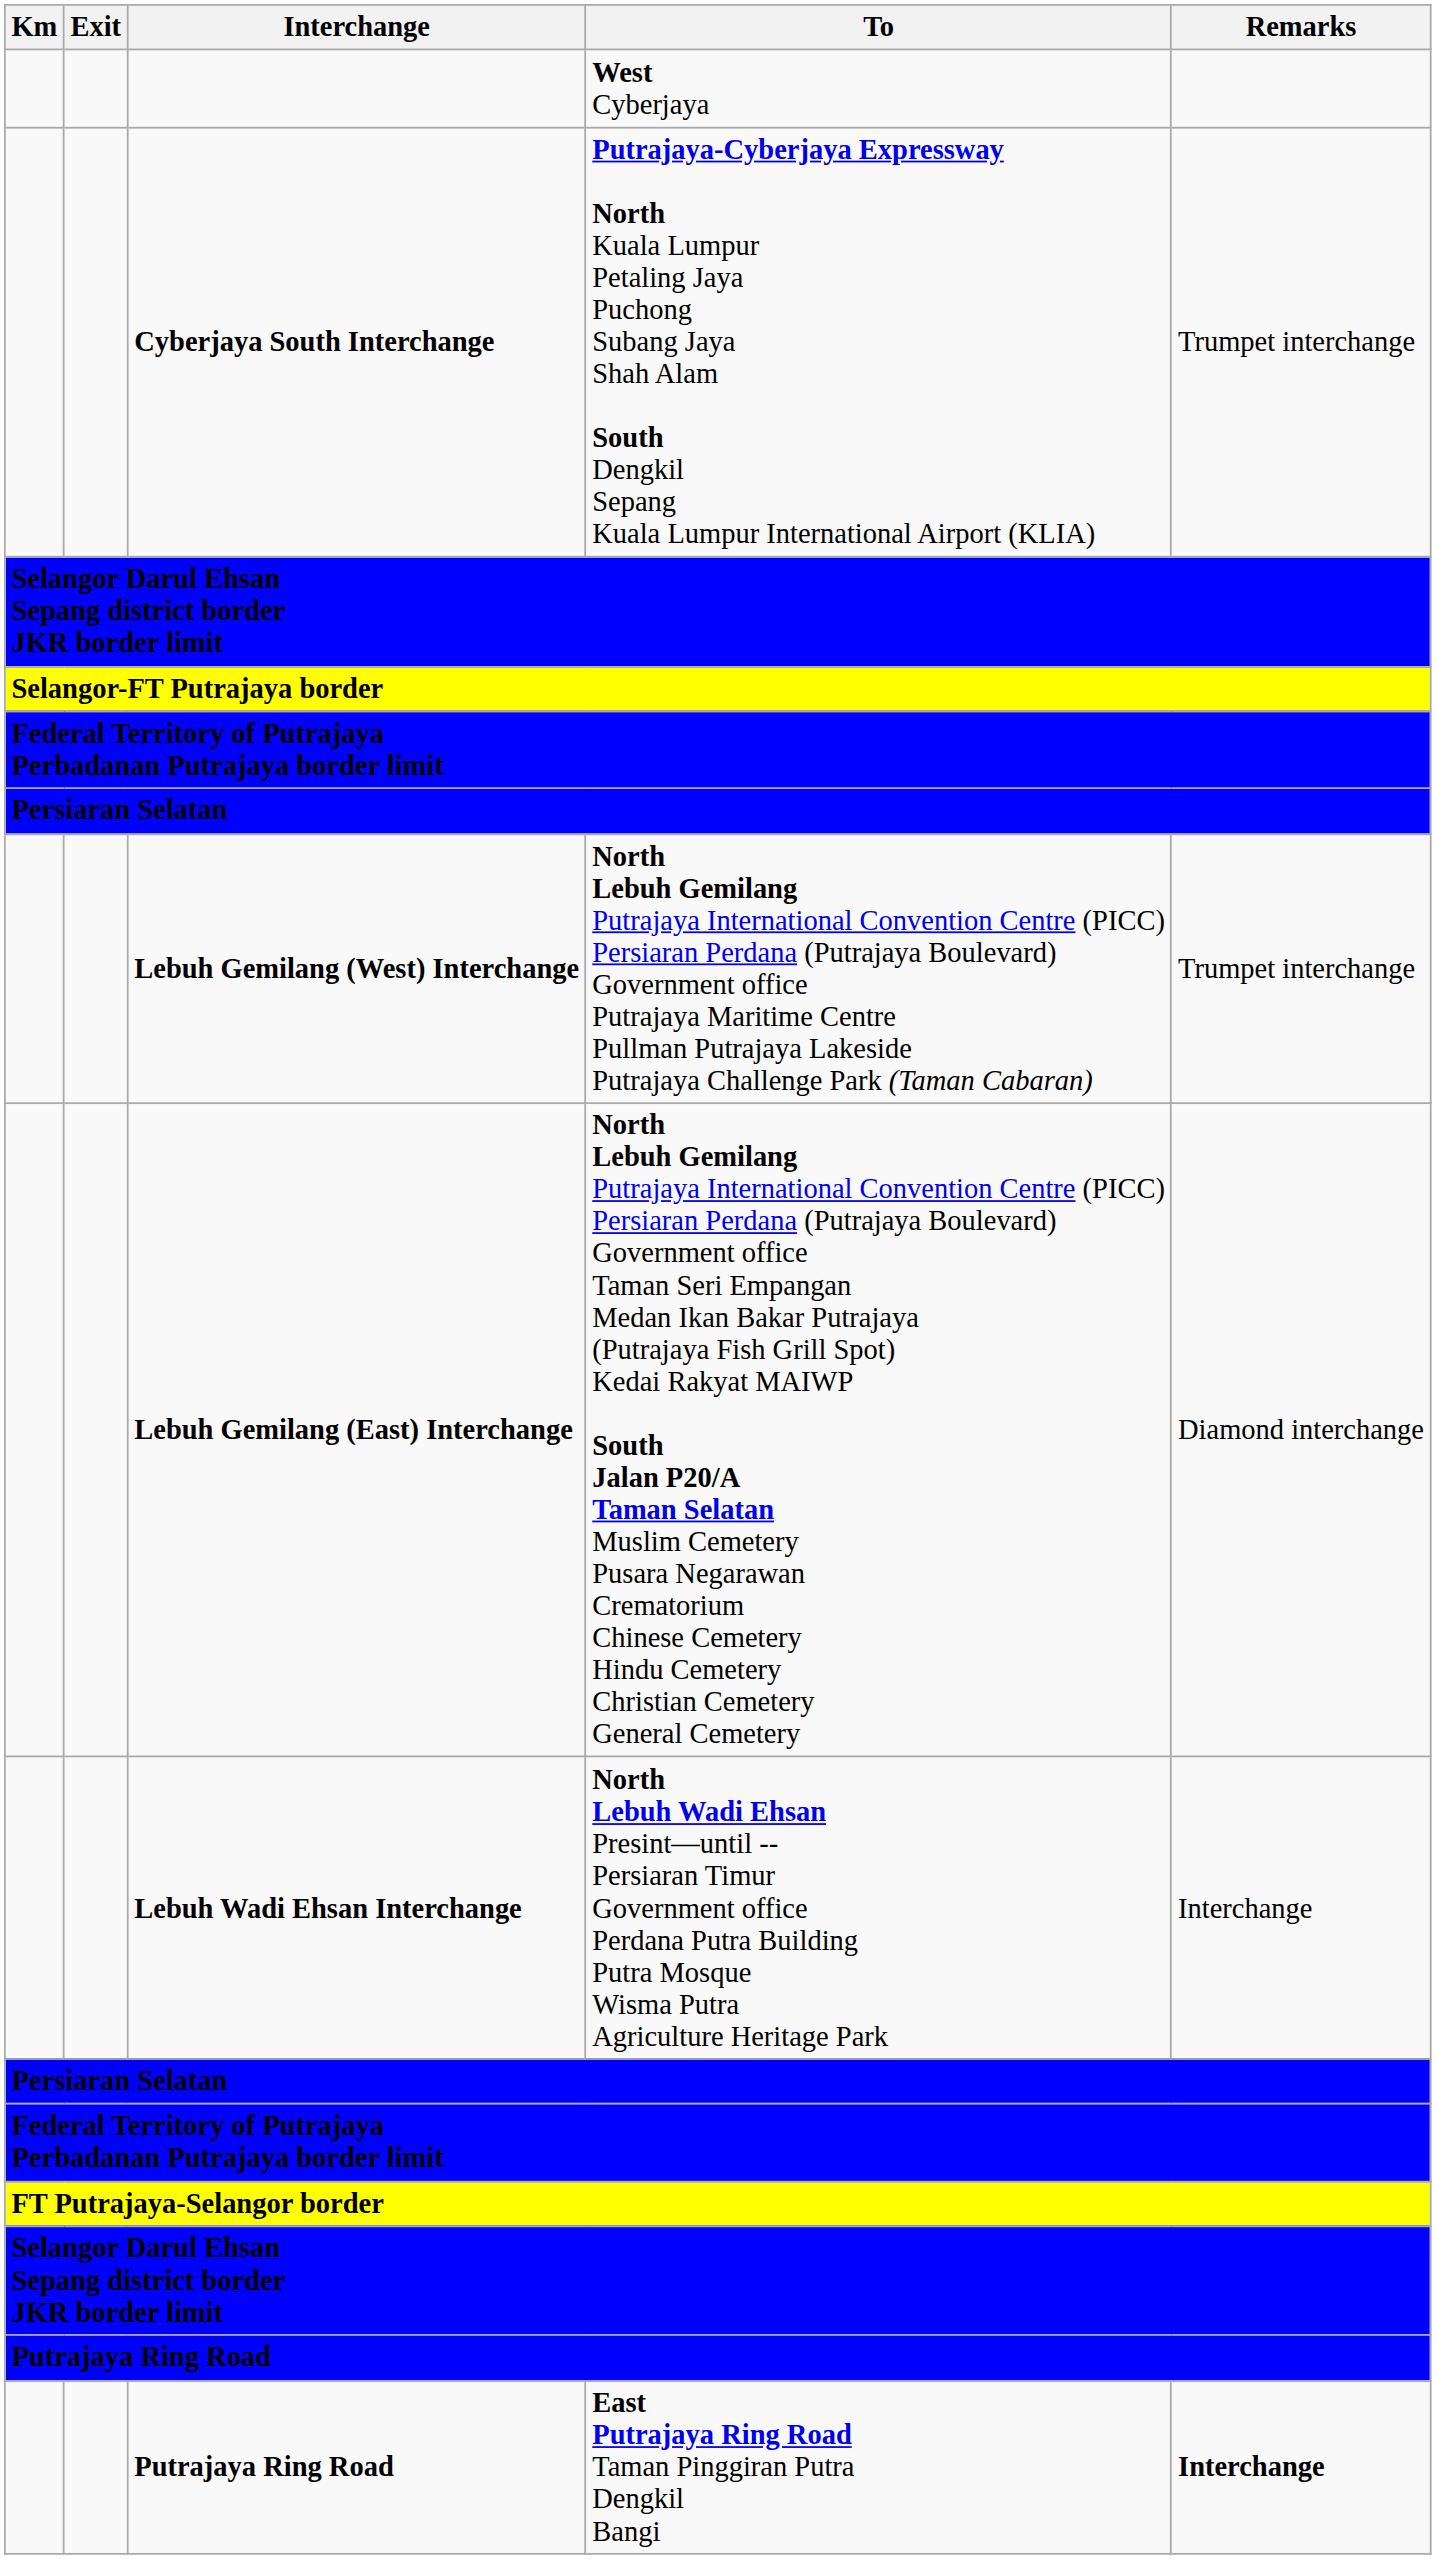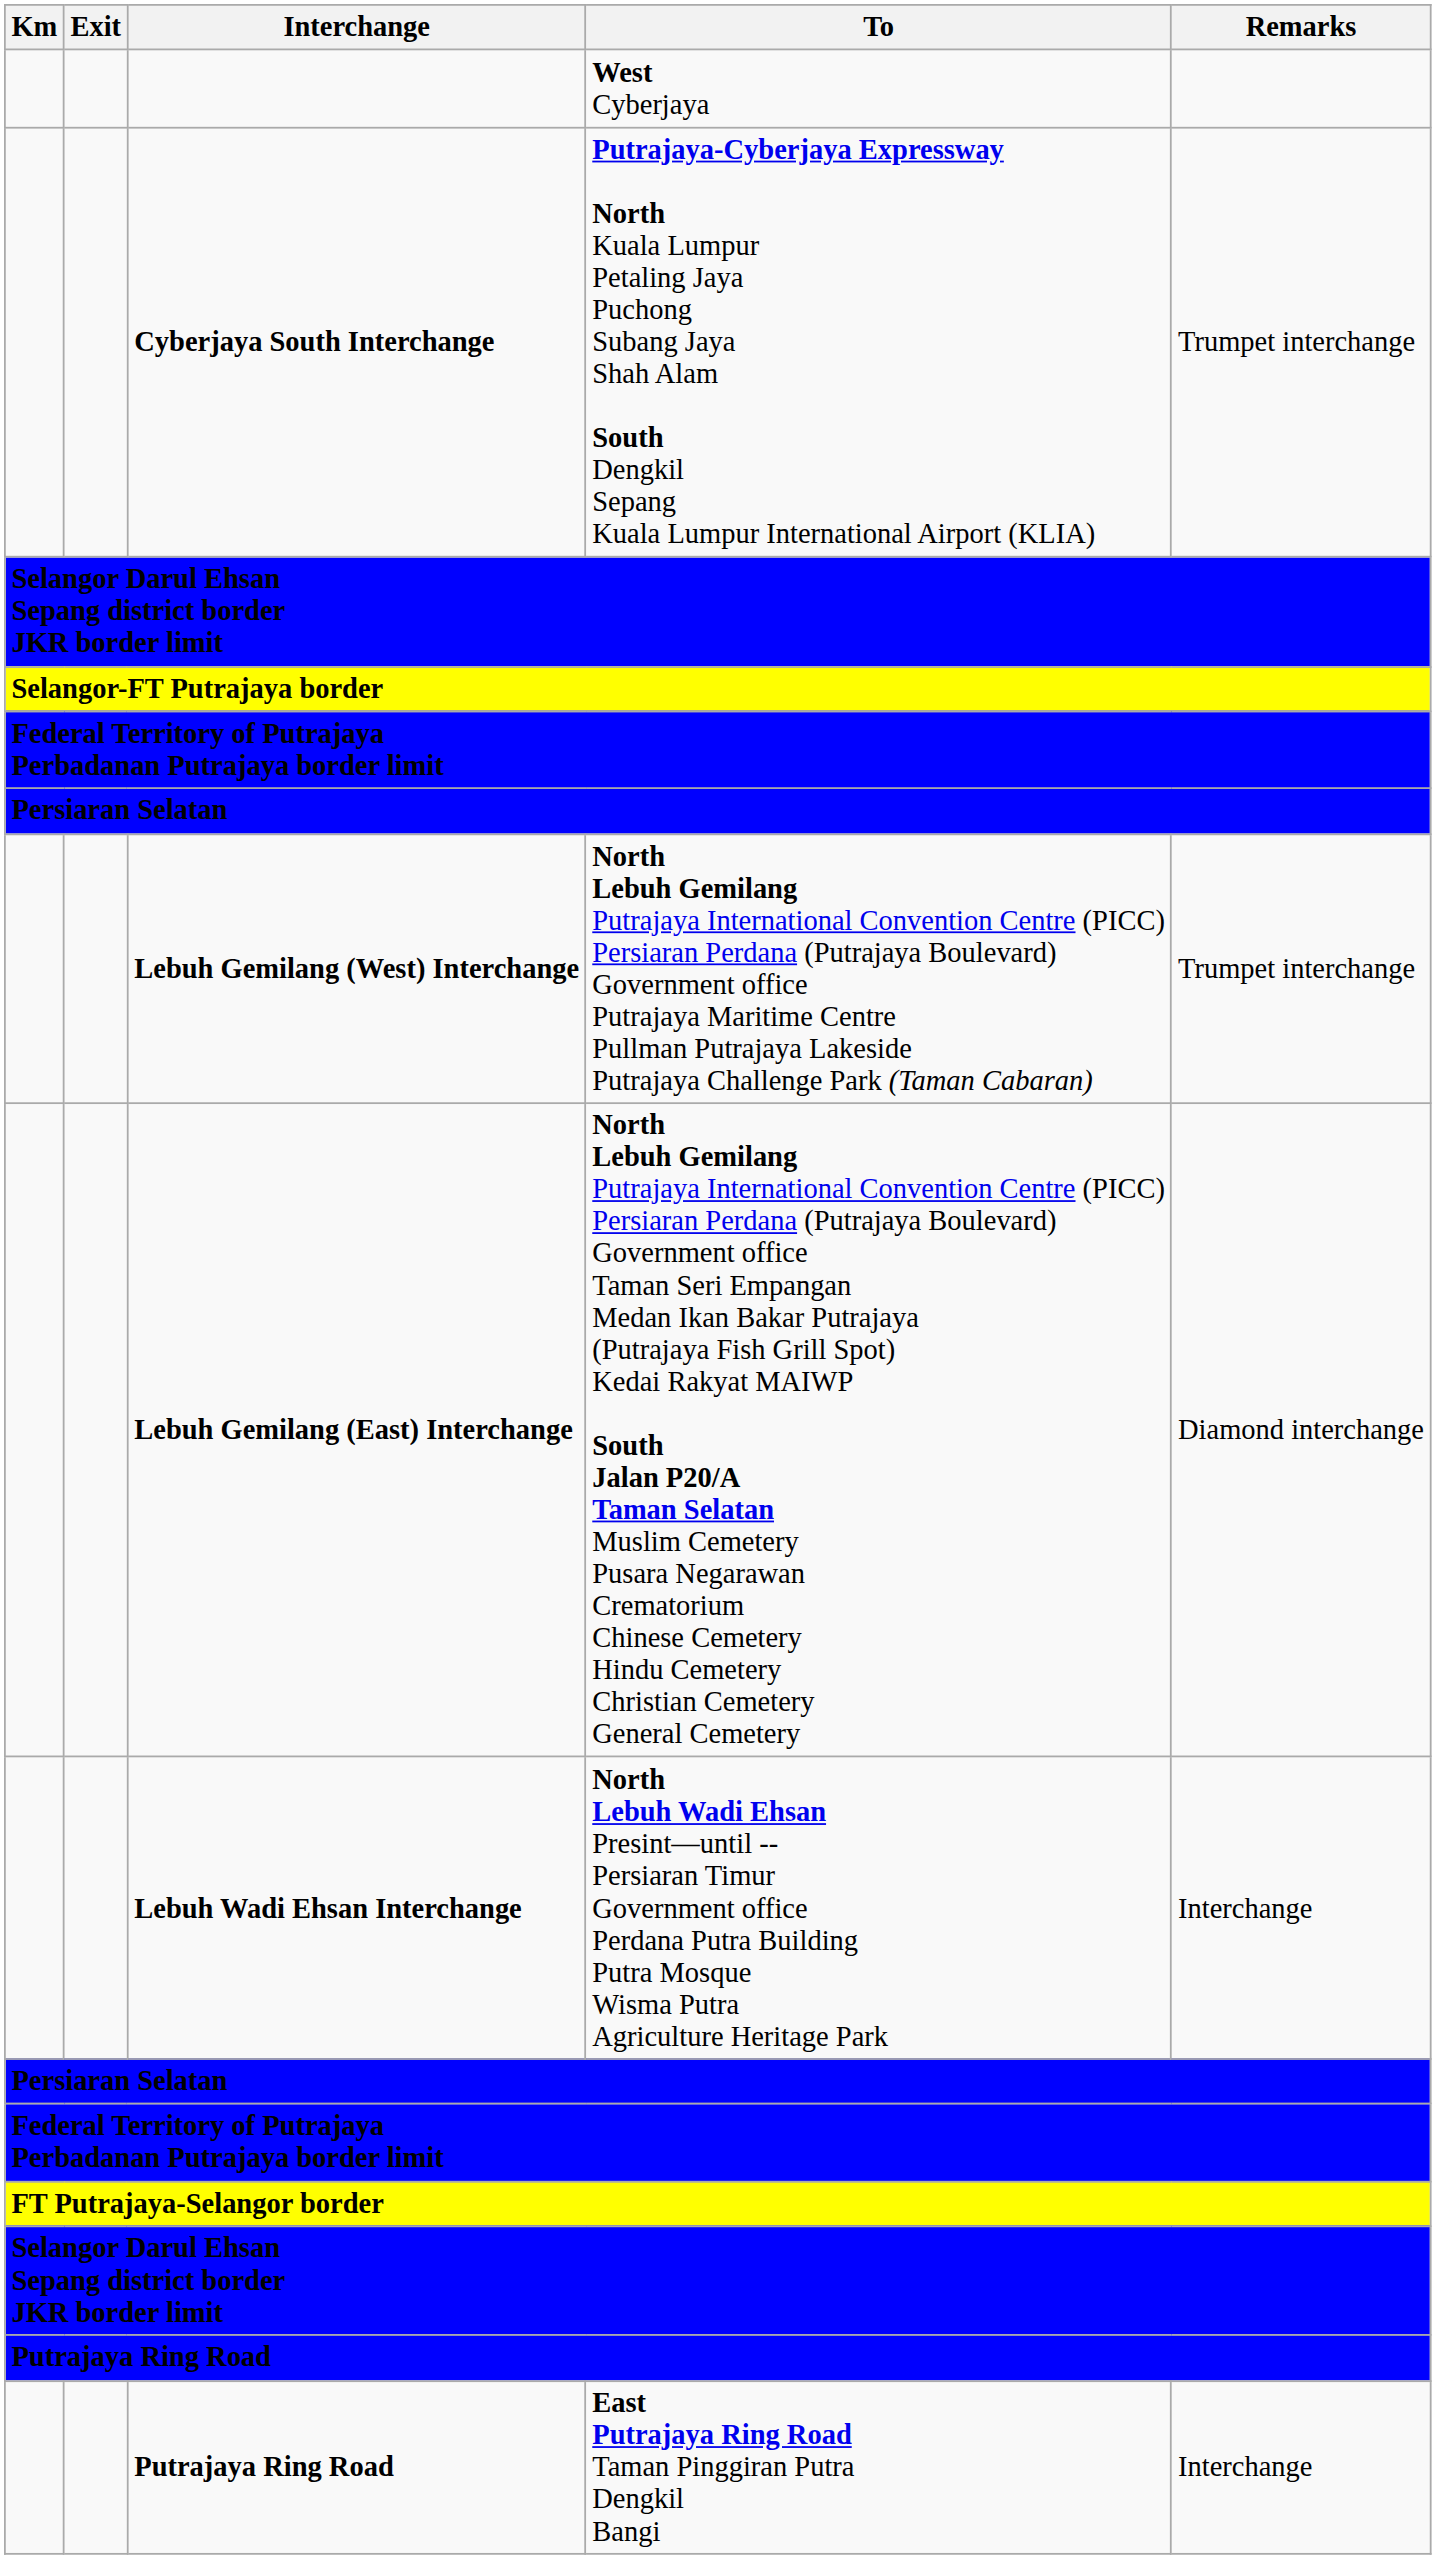(1251, 2466) bold -> (1245, 2466) normal
